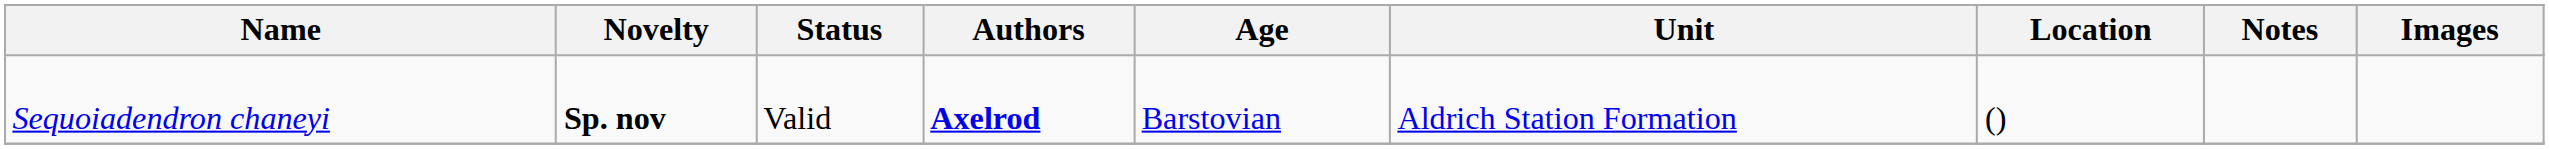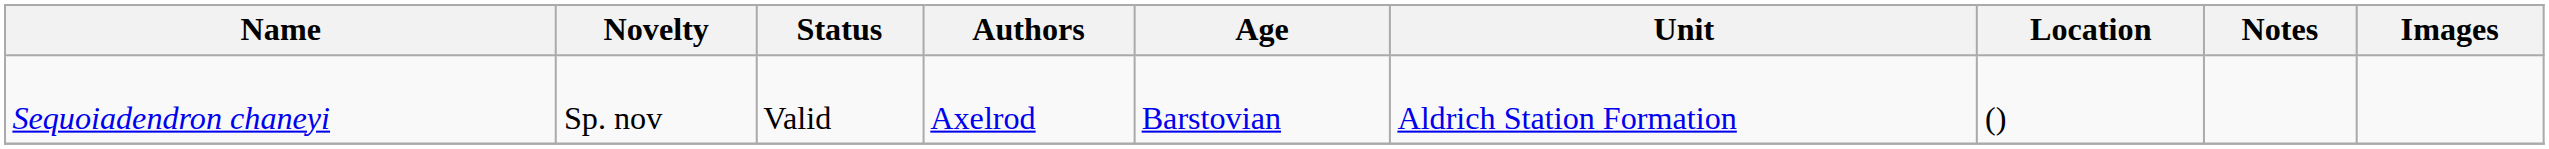(615, 117) bold -> (613, 117) normal
(985, 117) bold -> (983, 117) normal
